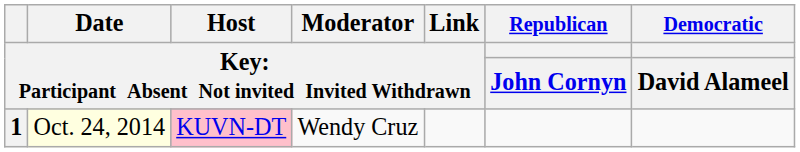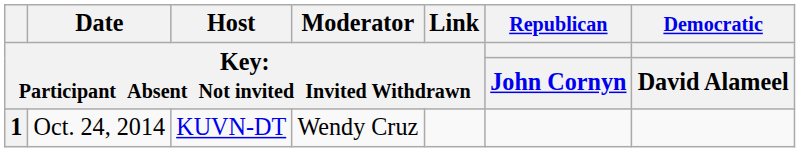(99, 127) lightyellow background -> (99, 127) no background
(231, 127) pink background -> (231, 127) no background
